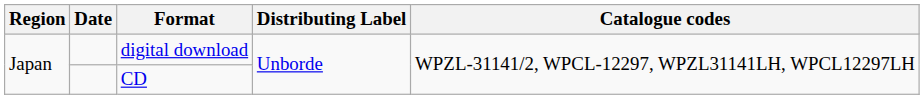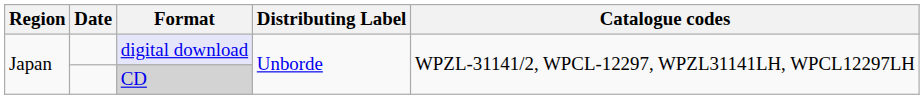(184, 49) no background -> (184, 49) lavender background
(134, 79) no background -> (134, 79) lightgrey background
